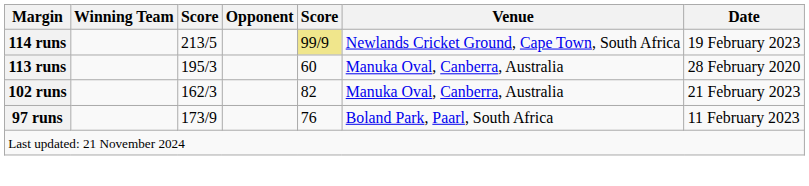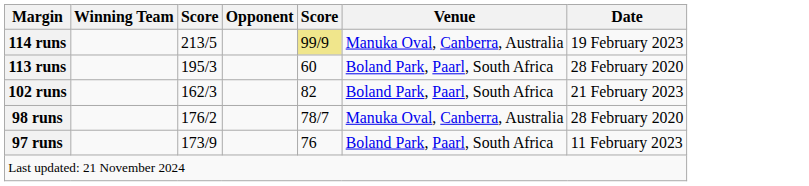(513, 42) Newlands Cricket Ground, Cape Town, South Africa -> (455, 42) Manuka Oval, Canberra, Australia
(455, 67) Manuka Oval, Canberra, Australia -> (450, 67) Boland Park, Paarl, South Africa
(455, 92) Manuka Oval, Canberra, Australia -> (450, 92) Boland Park, Paarl, South Africa
+ row: (37, 117)
